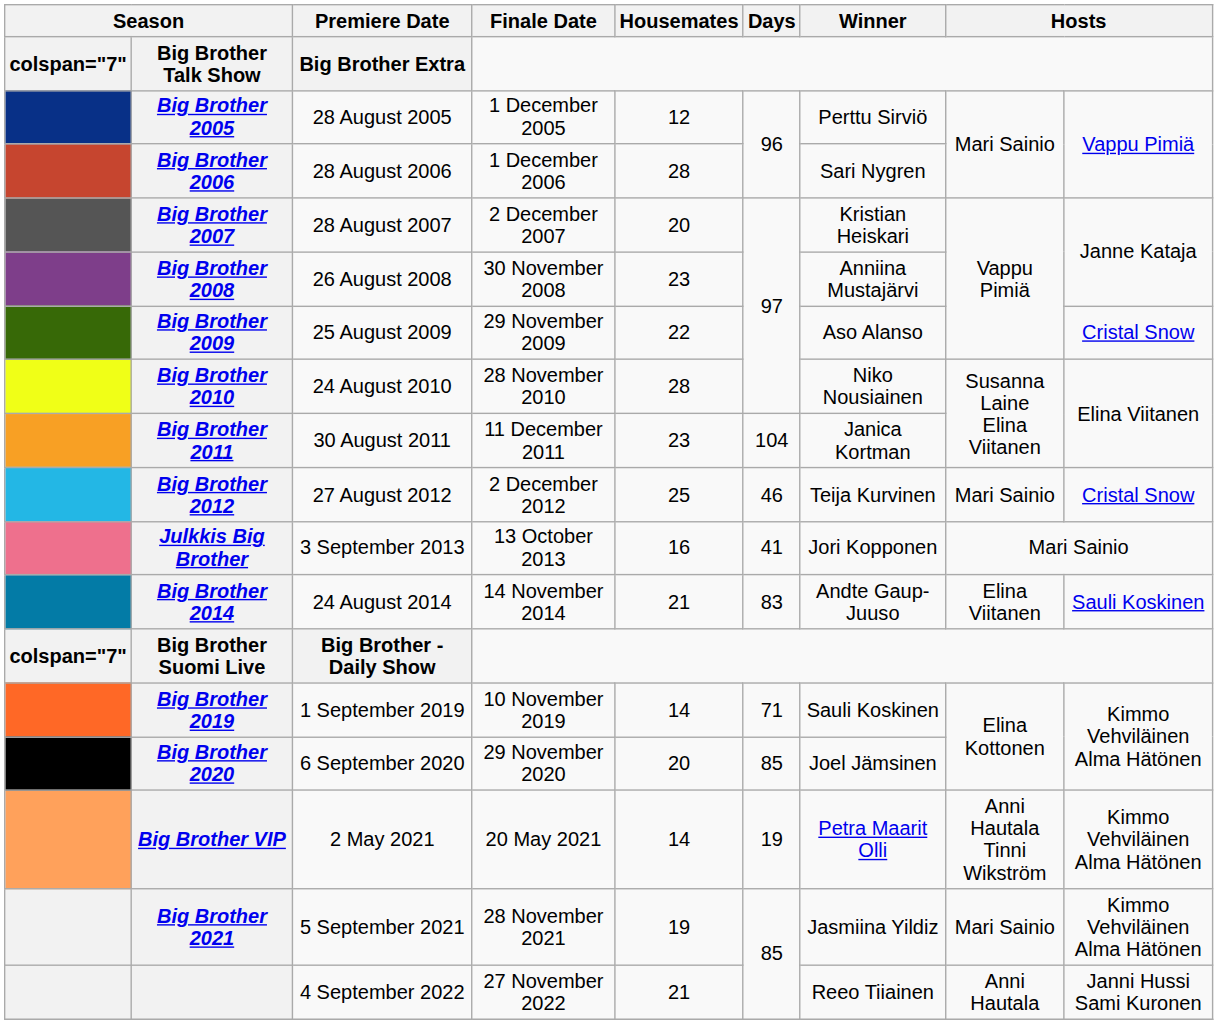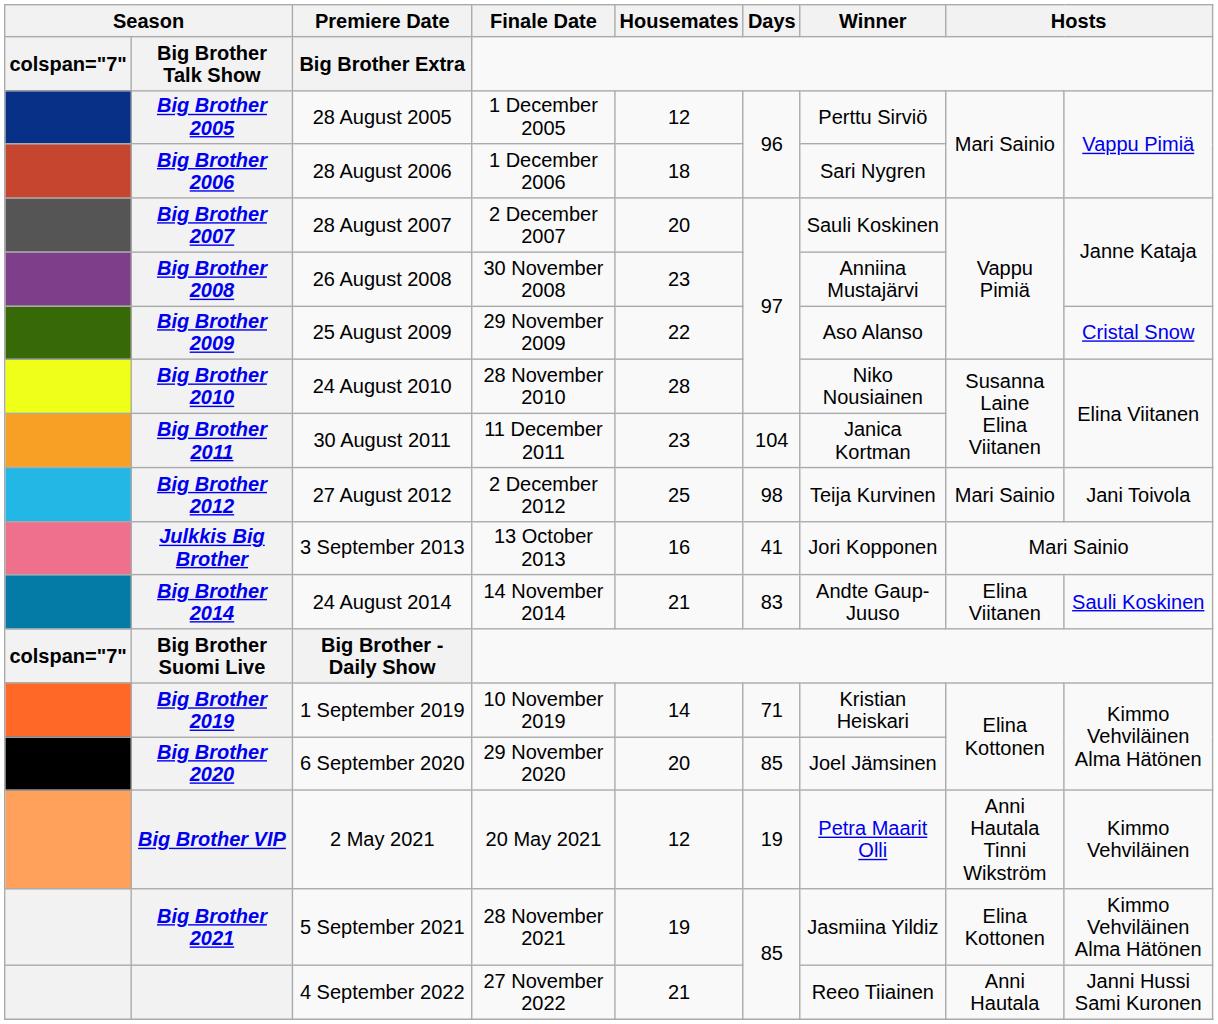(679, 171) 28 -> (679, 171) 18
(873, 225) Kristian Heiskari -> (873, 225) Sauli Koskinen
(772, 495) 46 -> (772, 495) 98
(1138, 495) Cristal Snow -> (1138, 495) Jani Toivola
(873, 710) Sauli Koskinen -> (873, 710) Kristian Heiskari
(679, 840) 14 -> (679, 840) 12
(1138, 840) Kimmo Vehviläinen Alma Hätönen -> (1138, 840) Kimmo Vehviläinen
(1005, 927) Mari Sainio -> (1005, 927) Elina Kottonen
